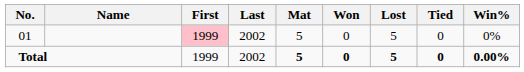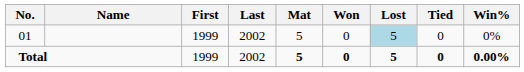(205, 35) pink background -> (205, 35) no background
(393, 35) no background -> (393, 35) lightblue background
